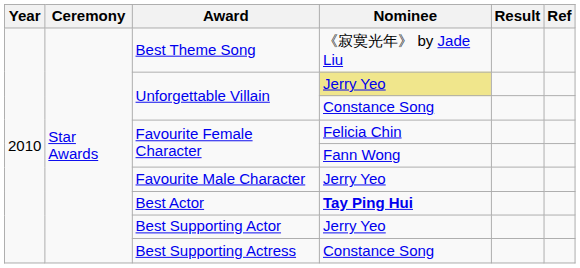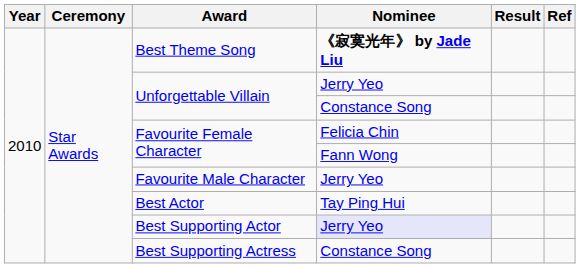(397, 50) normal -> (396, 50) bold
(354, 83) khaki background -> (352, 83) no background
(368, 203) bold -> (363, 203) normal
(354, 226) no background -> (352, 226) lavender background
